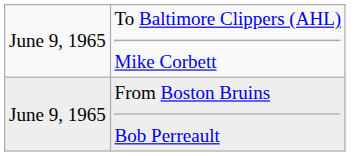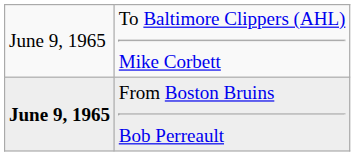(57, 114) normal -> (60, 114) bold
